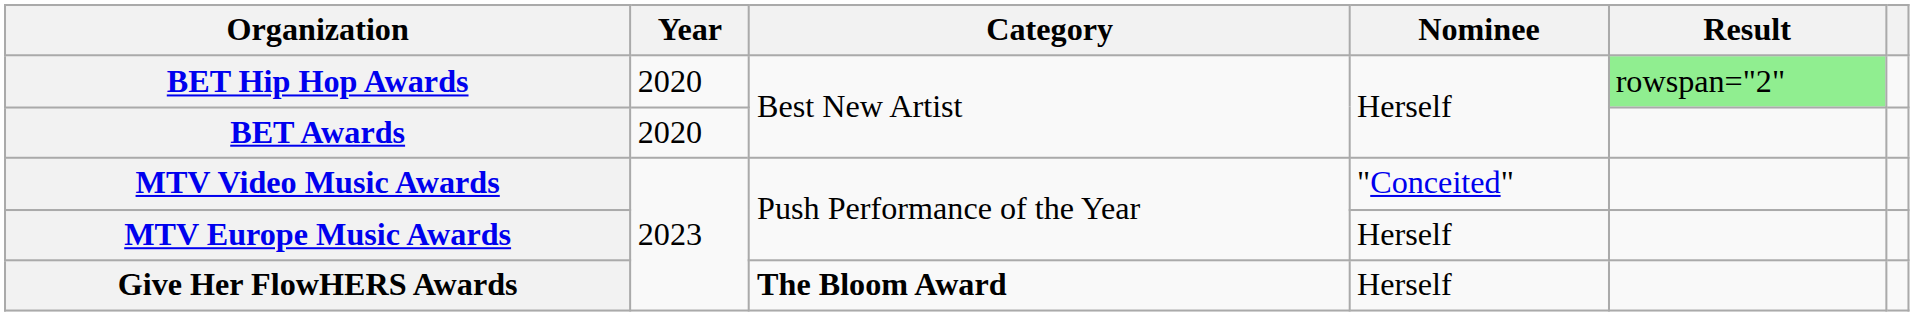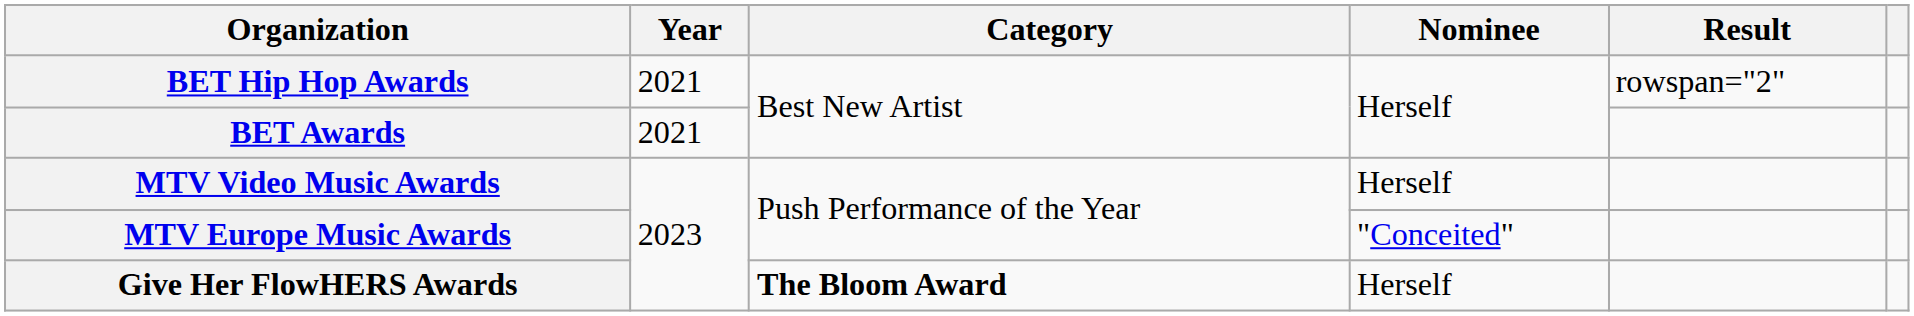(670, 81) 2020 -> (670, 81) 2021
(1700, 81) lightgreen background -> (1700, 81) no background
(670, 132) 2020 -> (670, 132) 2021
(1435, 183) "Conceited" -> (1404, 183) Herself
(1404, 234) Herself -> (1435, 234) "Conceited"
